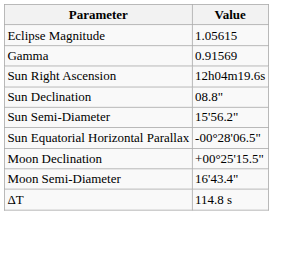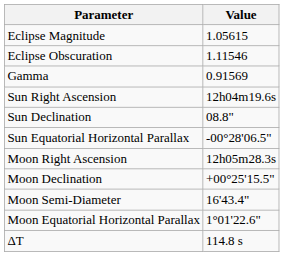+ row: (60, 55)
- row: (59, 117)
+ row: (67, 158)
+ row: (104, 220)
